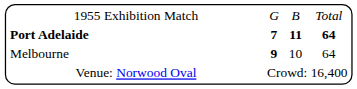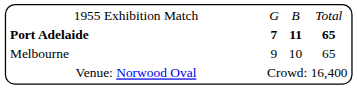(329, 35) 64 -> (329, 35) 65
(274, 54) bold -> (274, 54) normal
(329, 54) 64 -> (329, 54) 65
